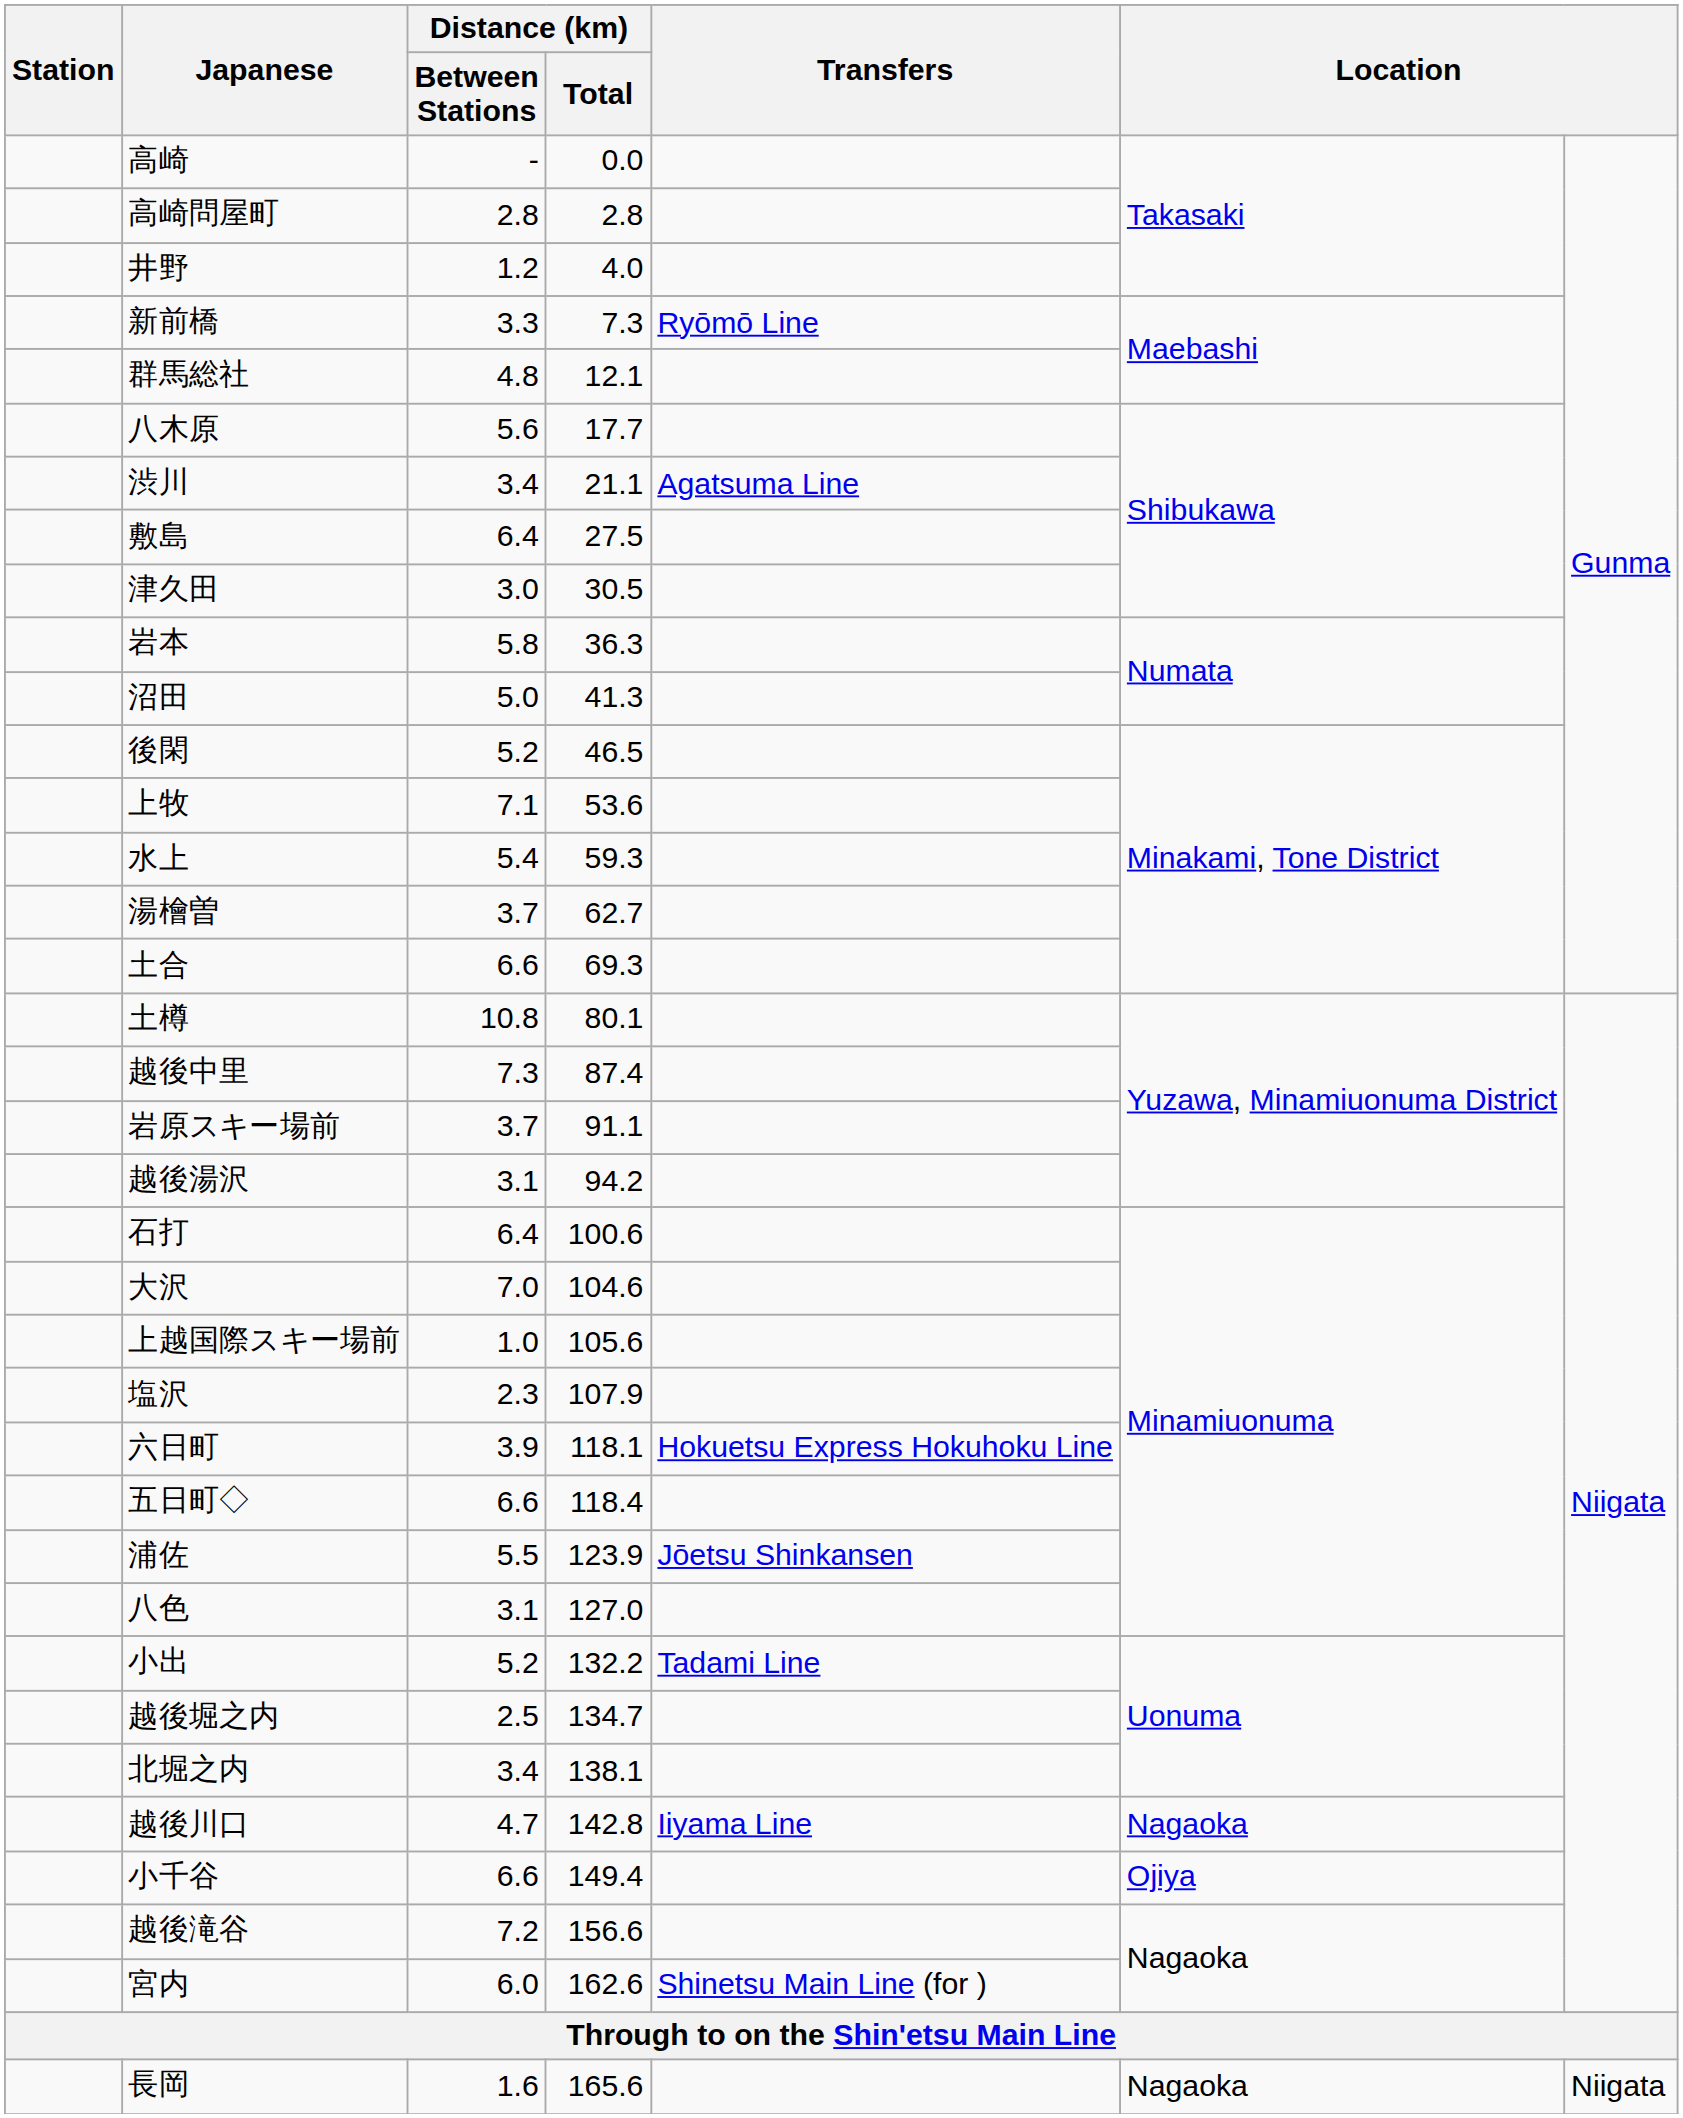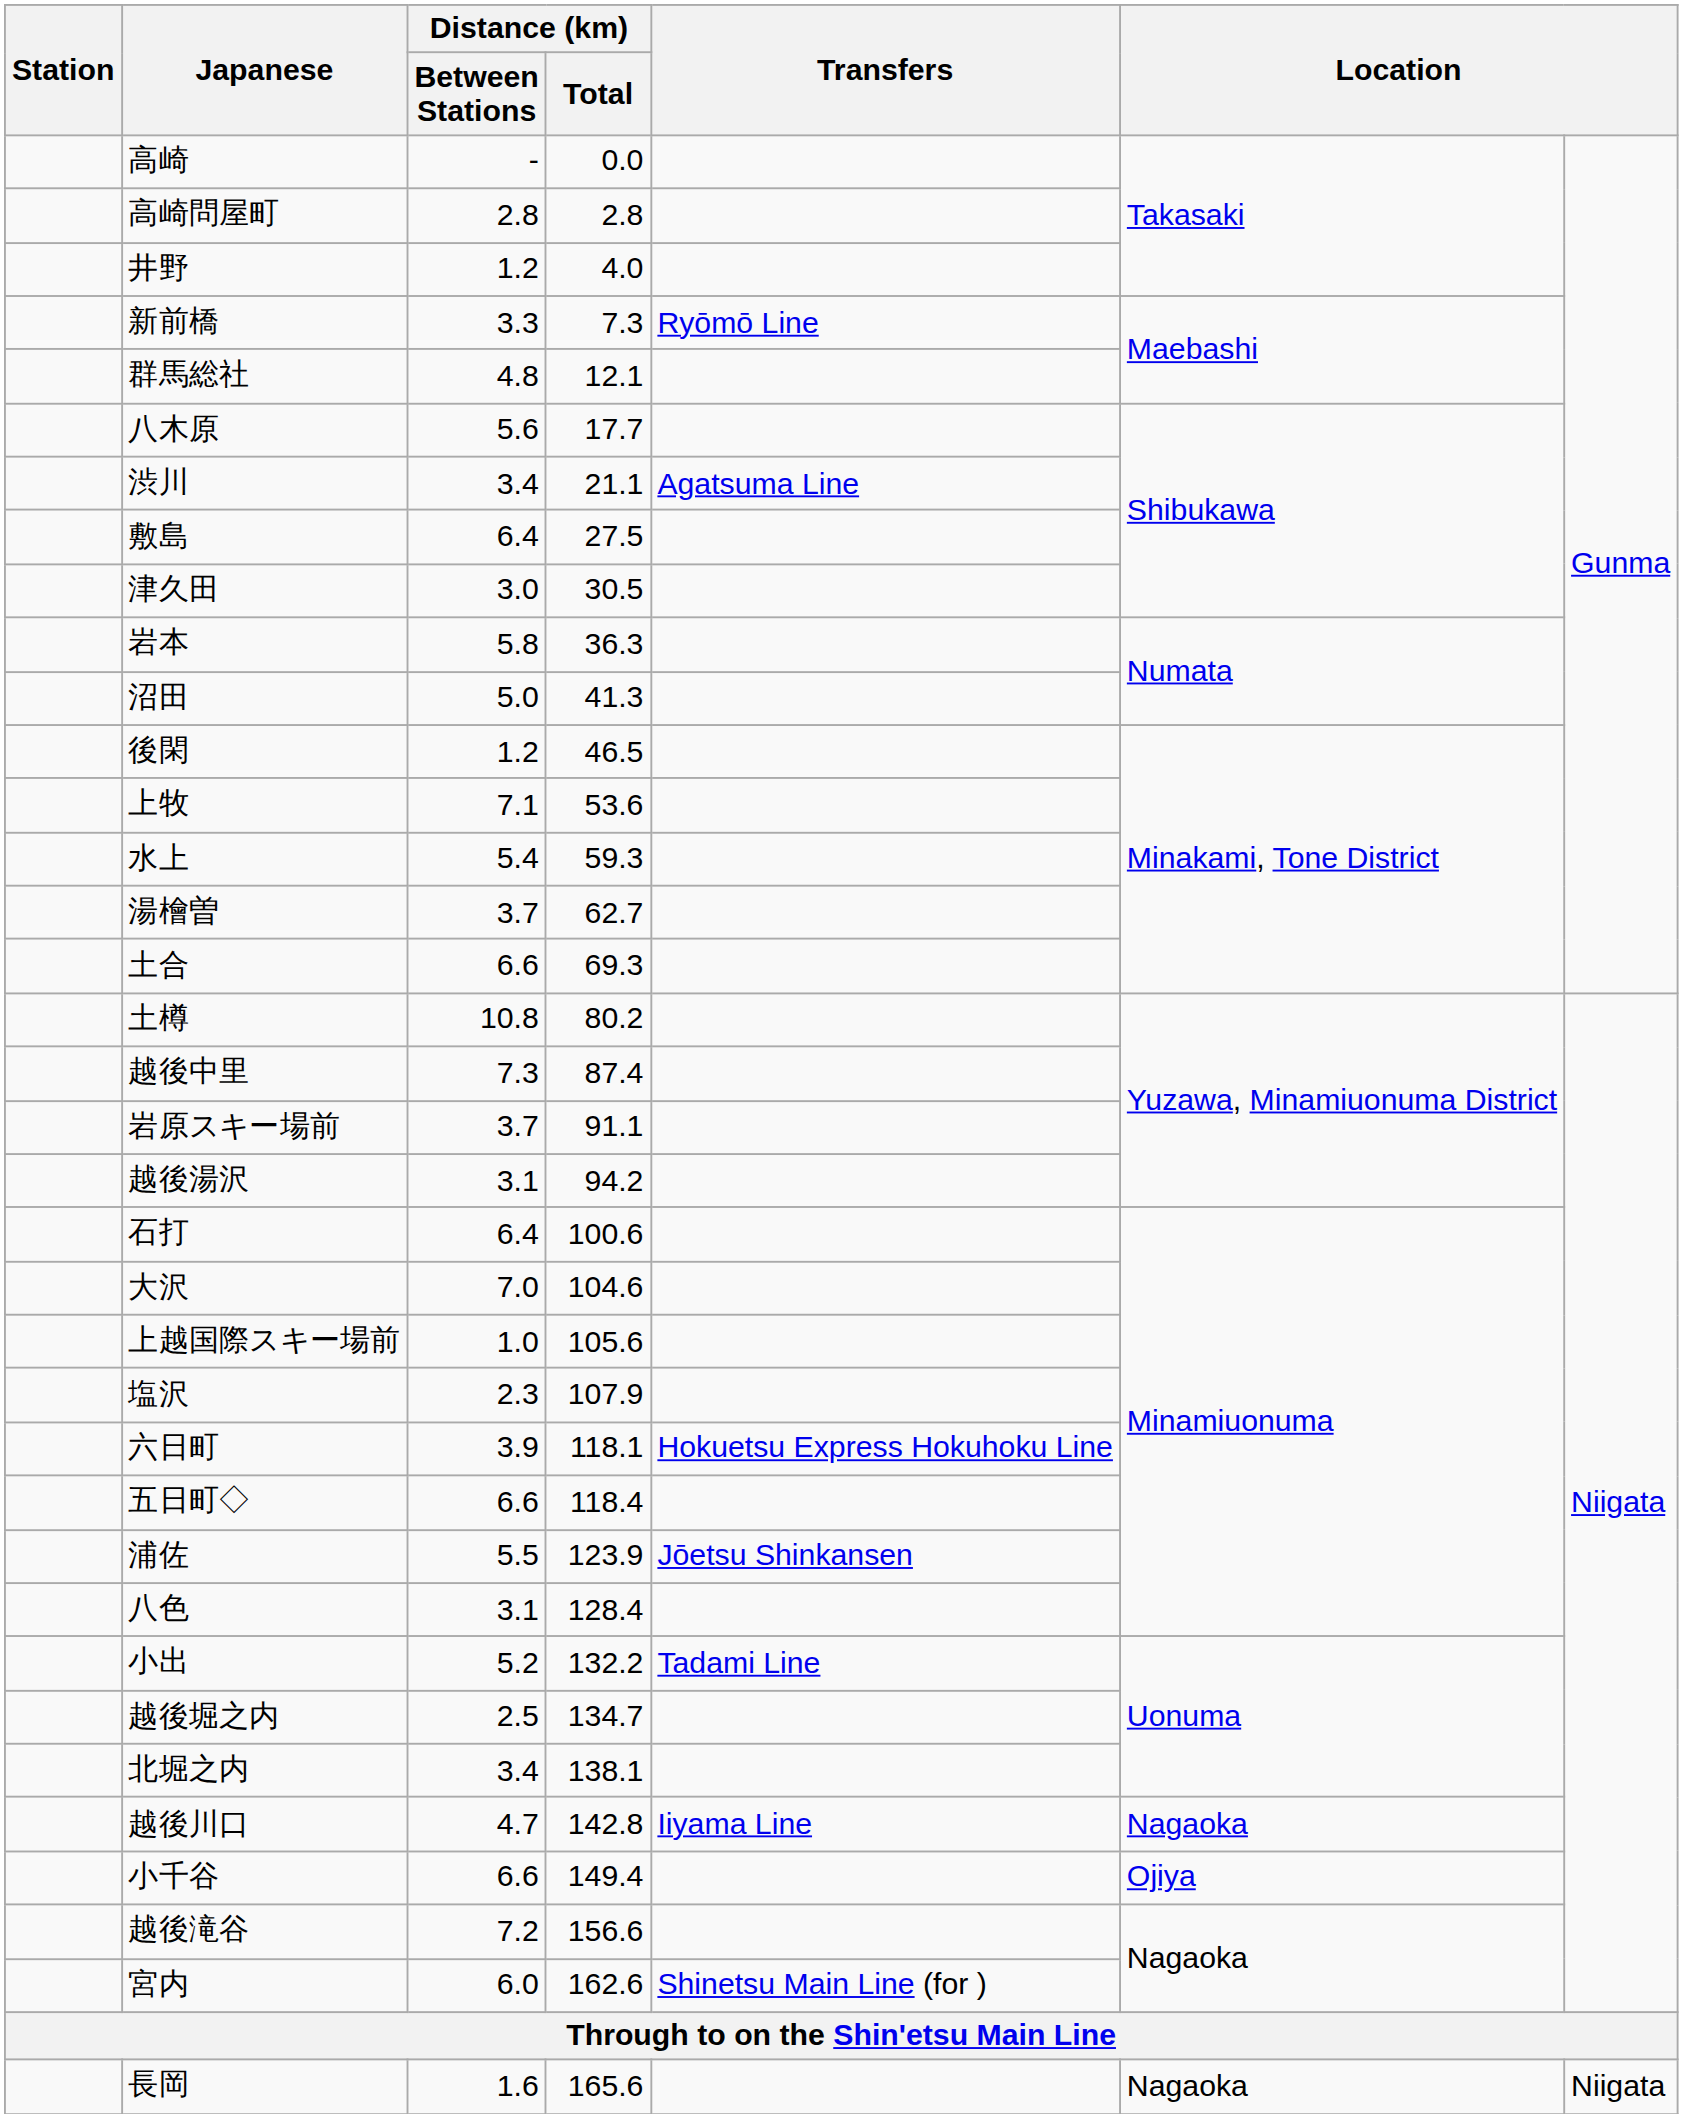(518, 751) 5.2 -> (518, 751) 1.2
(614, 1019) 80.1 -> (614, 1019) 80.2
(606, 1609) 127.0 -> (606, 1609) 128.4
